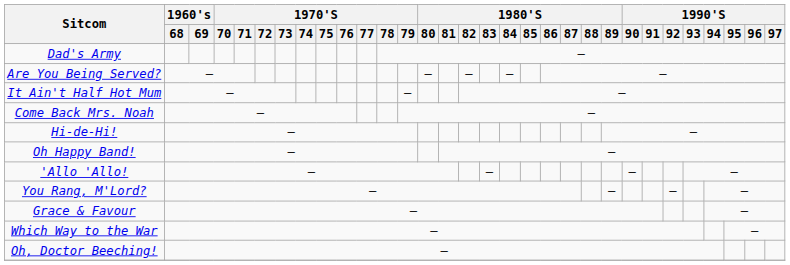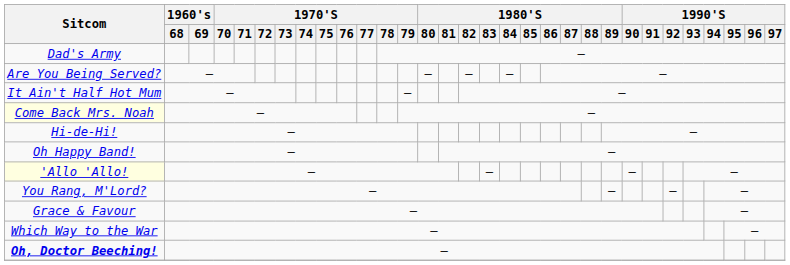(84, 113) no background -> (84, 113) lightyellow background
(84, 172) no background -> (84, 172) lightyellow background
(84, 250) normal -> (84, 250) bold
